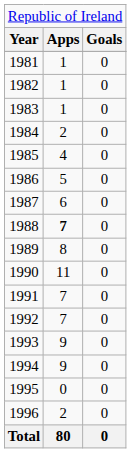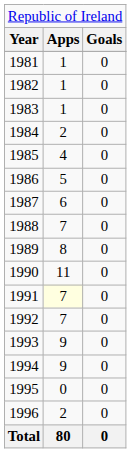(63, 226) bold -> (63, 226) normal
(63, 296) no background -> (63, 296) lightyellow background
